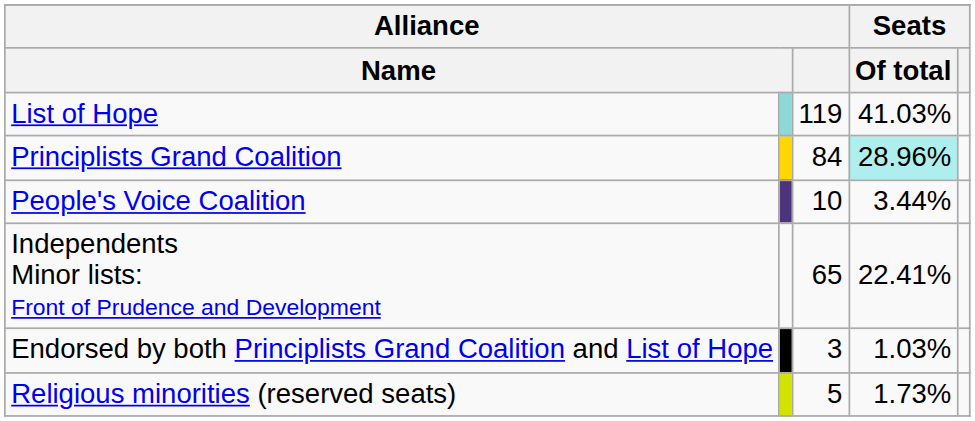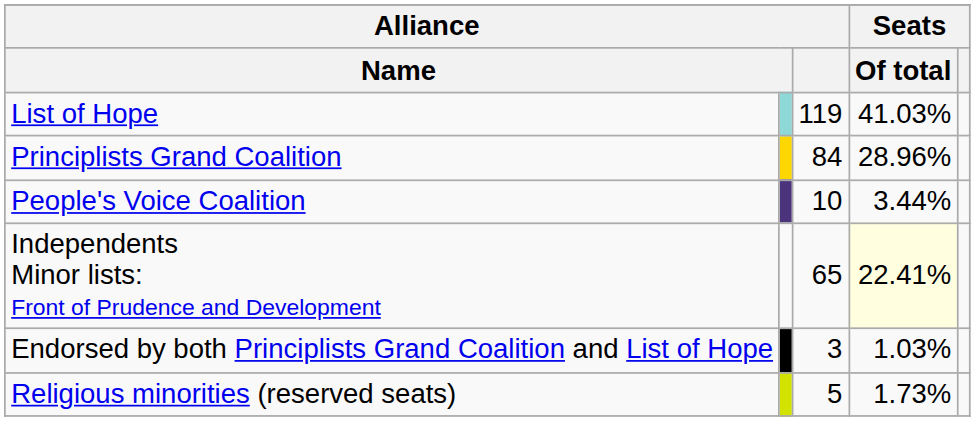(905, 157) paleturquoise background -> (905, 157) no background
(905, 275) no background -> (905, 275) lightyellow background
